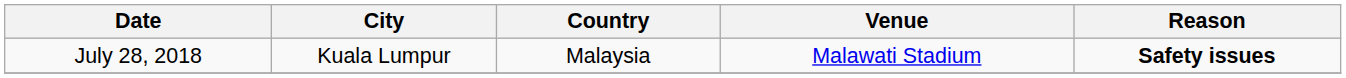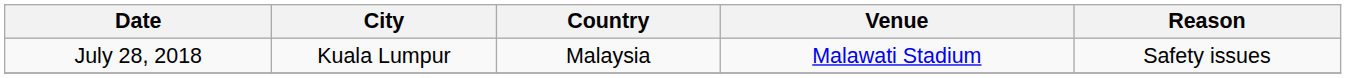(1207, 55) bold -> (1207, 55) normal
